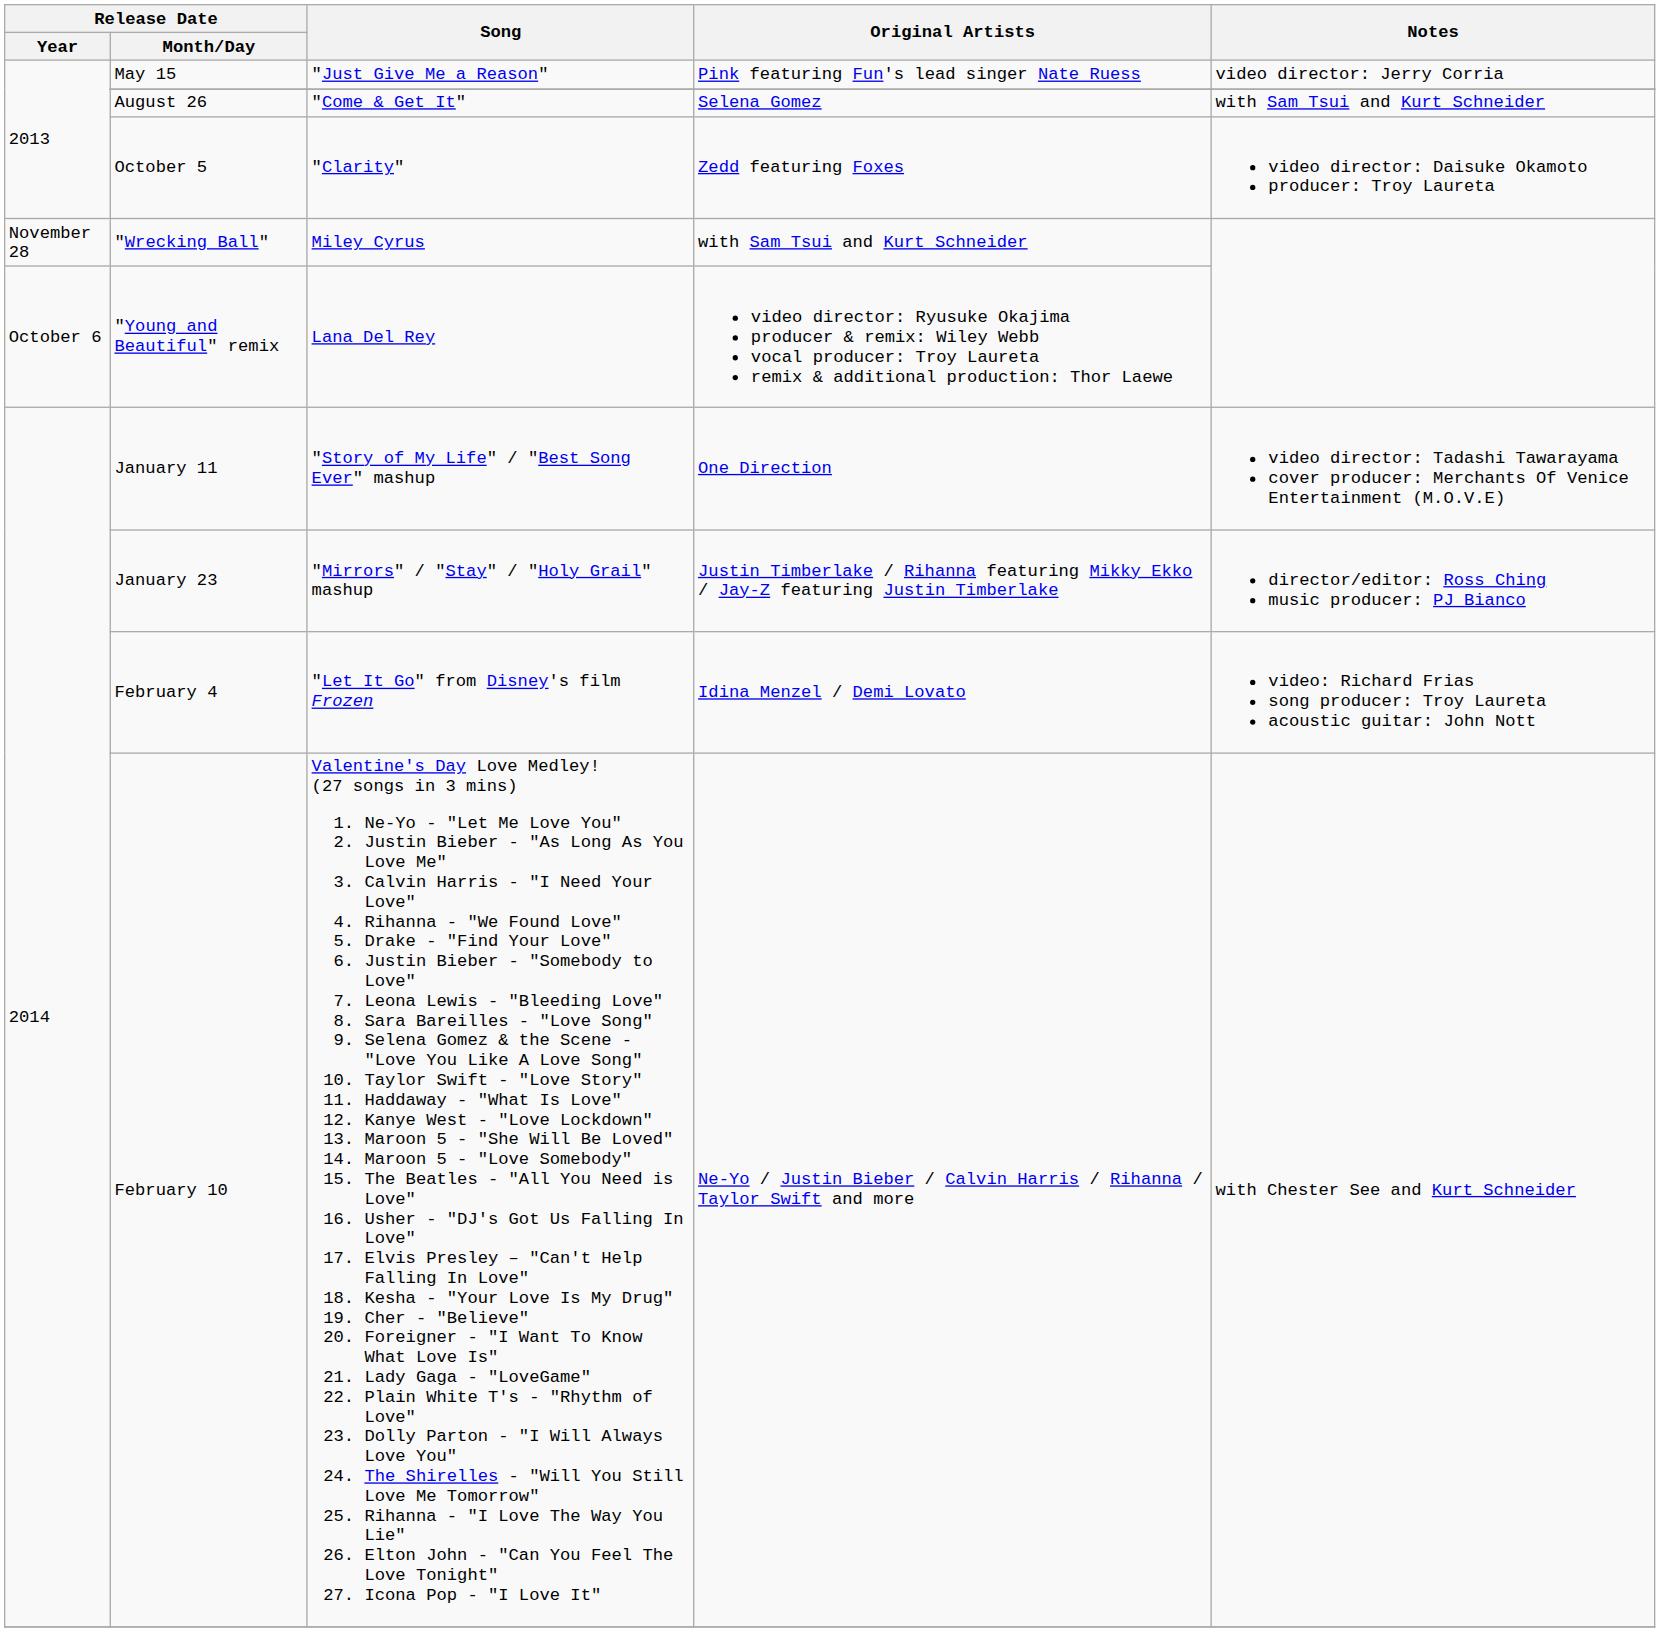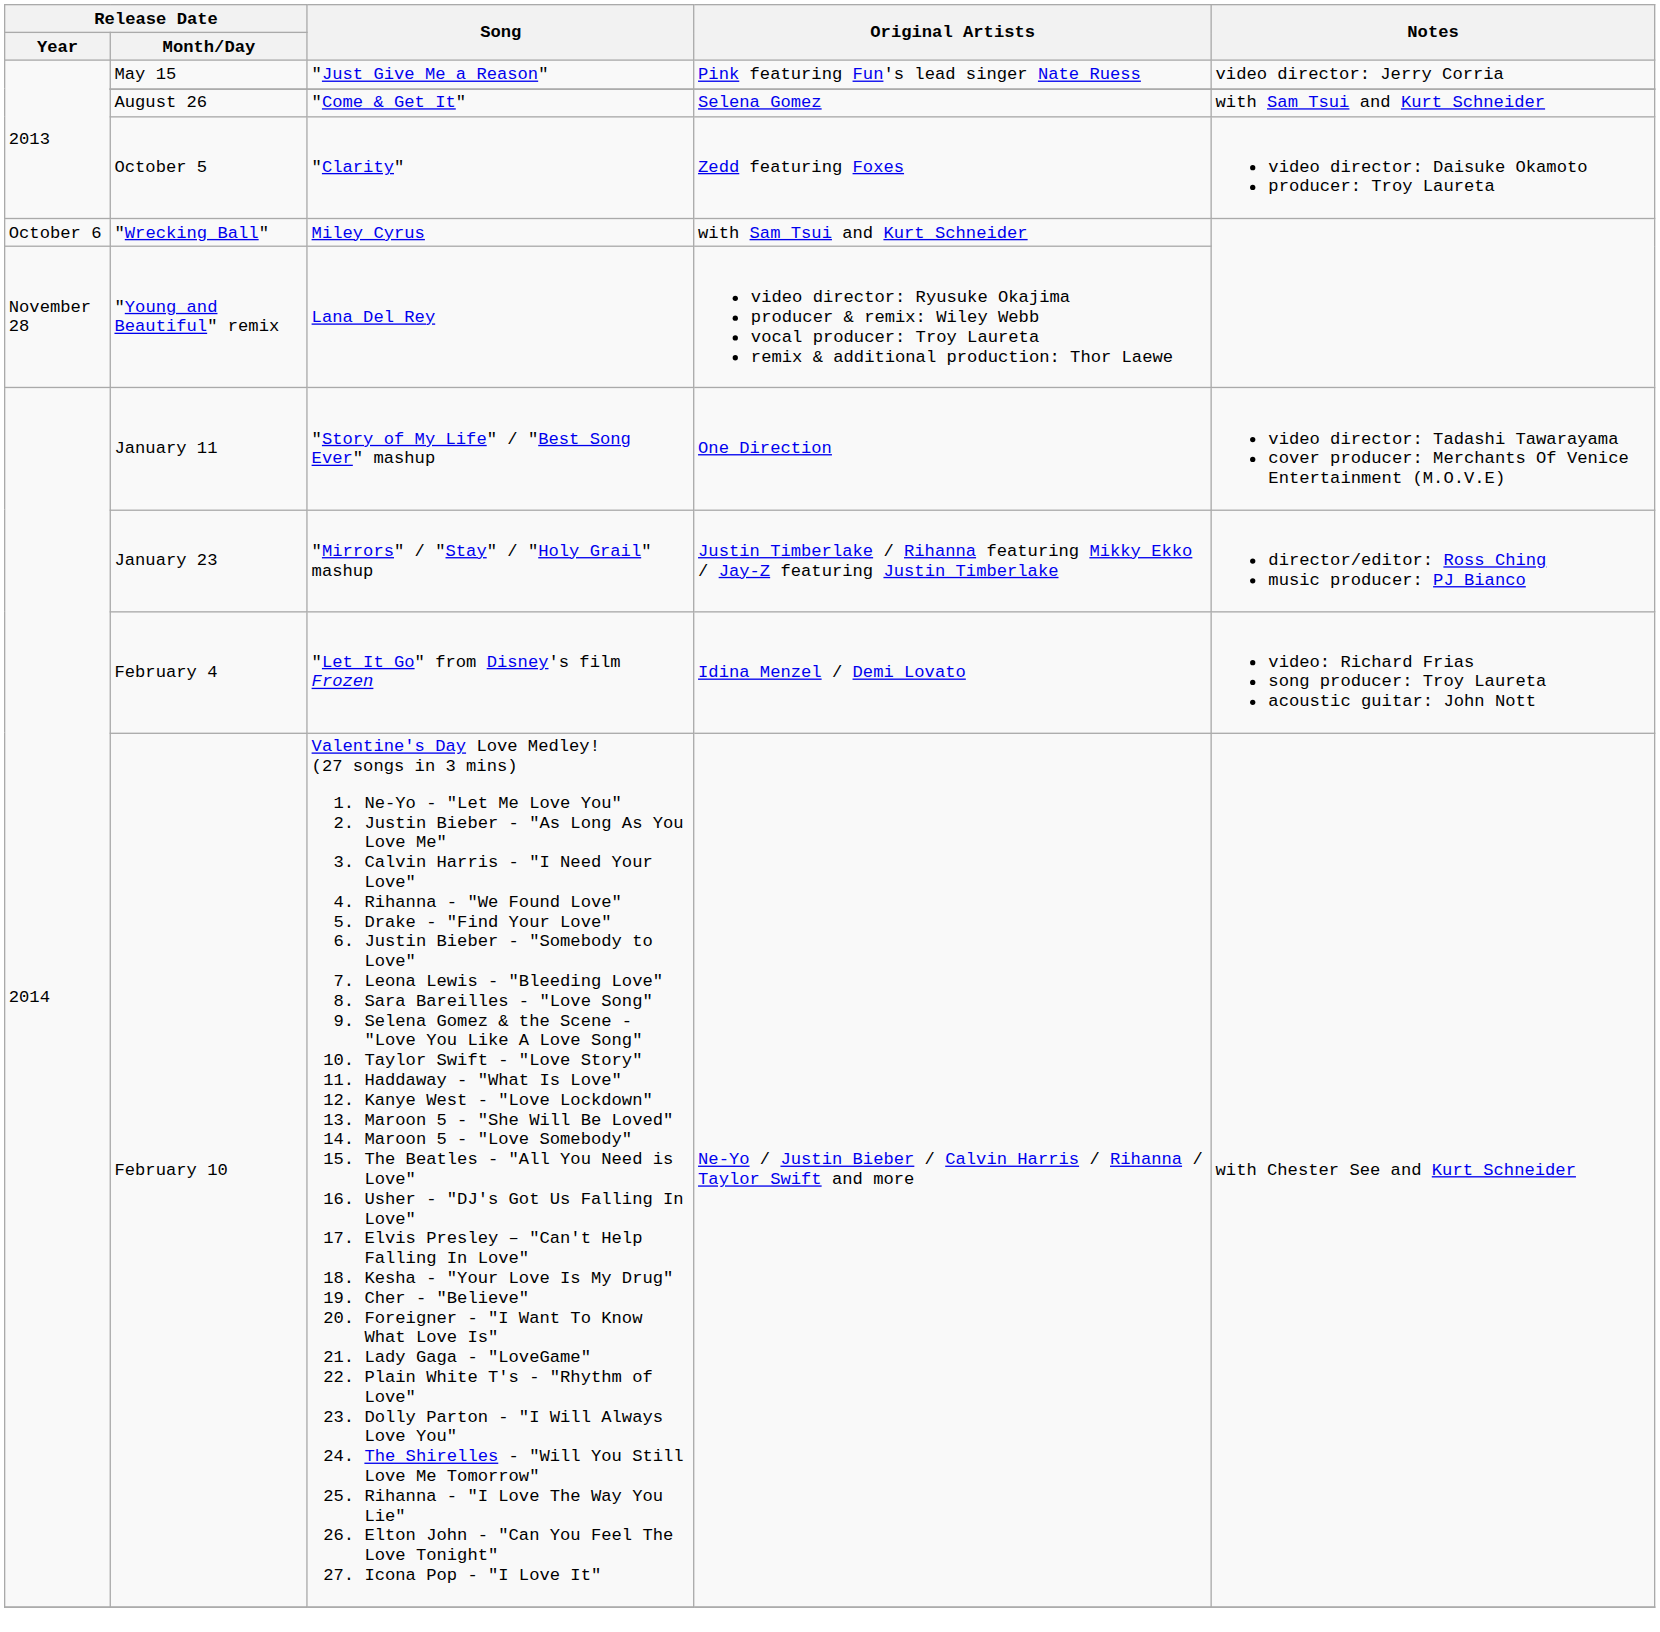(50, 242) November 28 -> (55, 232) October 6
(55, 337) October 6 -> (50, 317) November 28
